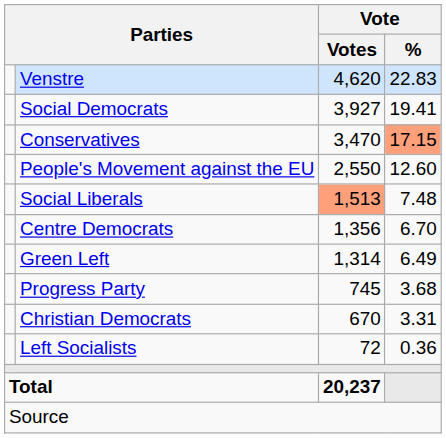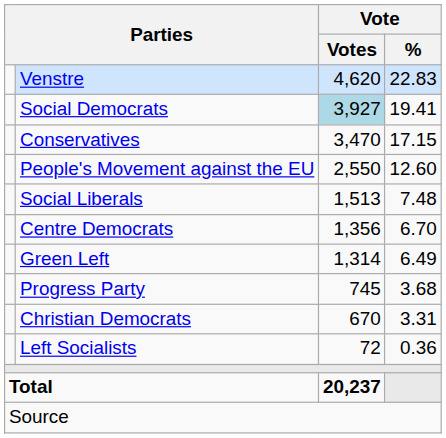(357, 109) no background -> (357, 109) lightblue background
(413, 139) lightsalmon background -> (413, 139) no background
(357, 199) lightsalmon background -> (357, 199) no background
